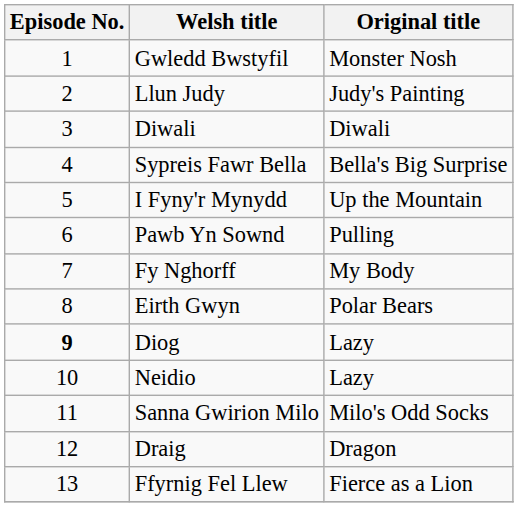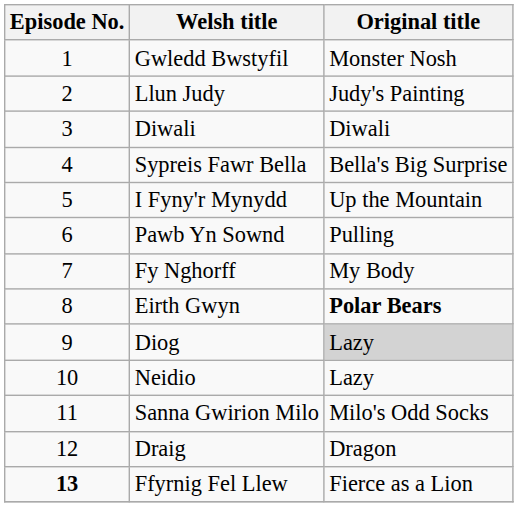(381, 306) normal -> (385, 306) bold
(67, 341) bold -> (67, 341) normal
(352, 341) no background -> (352, 341) lightgrey background
(67, 484) normal -> (67, 484) bold
